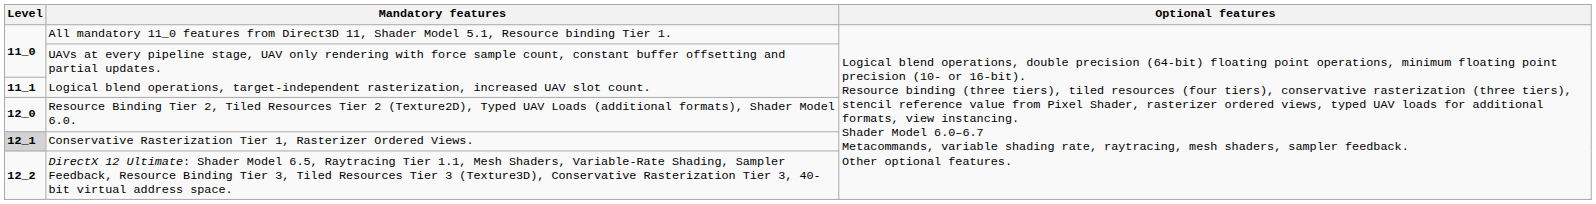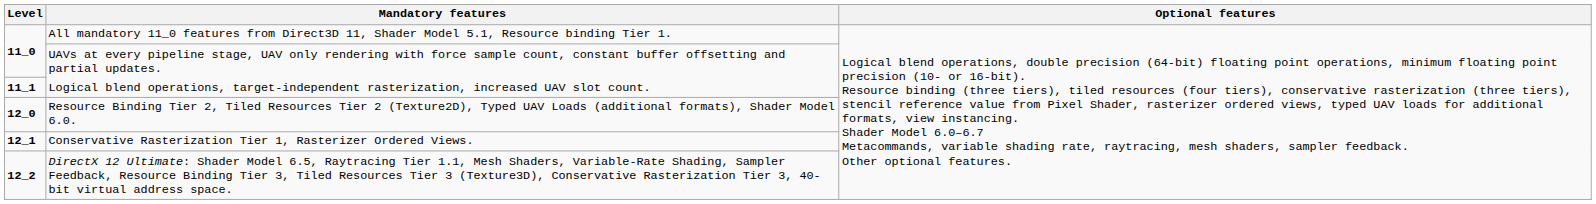(22, 141) lightgrey background -> (22, 141) no background
